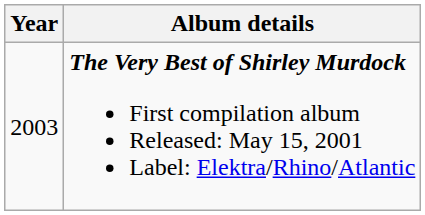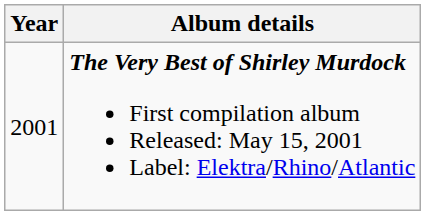(34, 126) 2003 -> (34, 126) 2001
